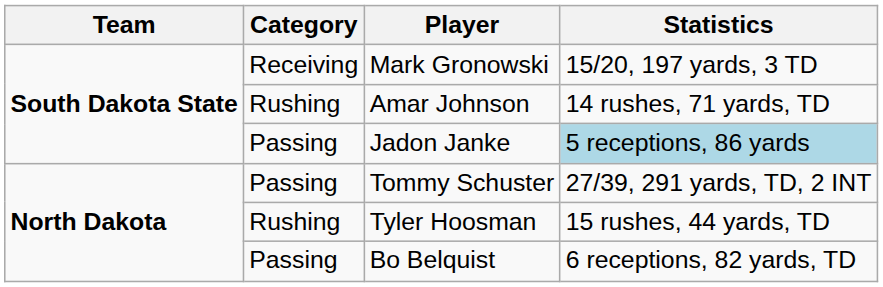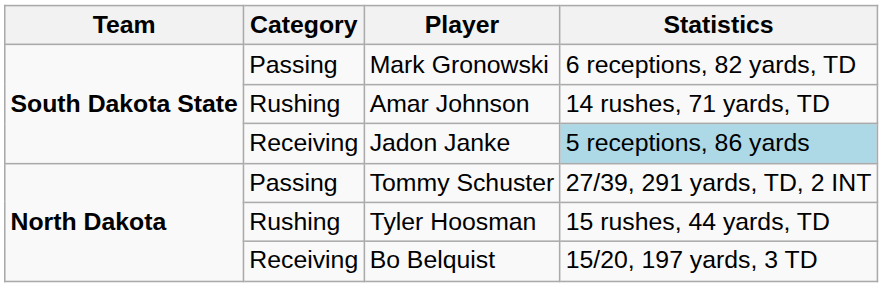(304, 64) Receiving -> (293, 64) Passing
(692, 64) 15/20, 197 yards, 3 TD -> (711, 64) 6 receptions, 82 yards, TD
(293, 142) Passing -> (304, 142) Receiving
(293, 260) Passing -> (304, 260) Receiving
(711, 260) 6 receptions, 82 yards, TD -> (692, 260) 15/20, 197 yards, 3 TD
